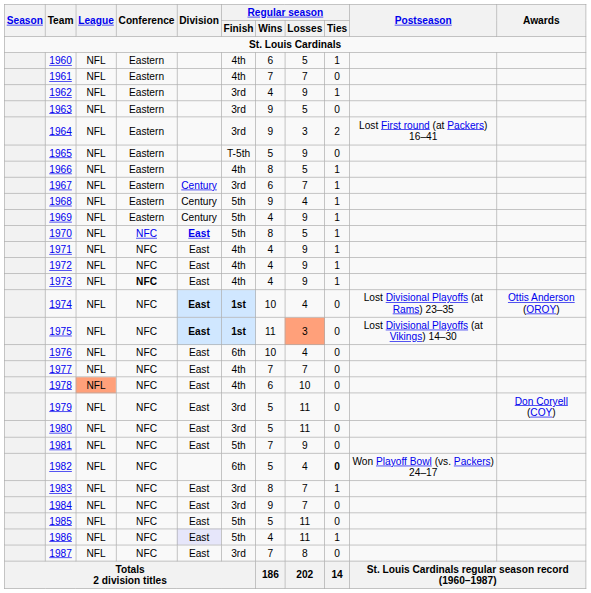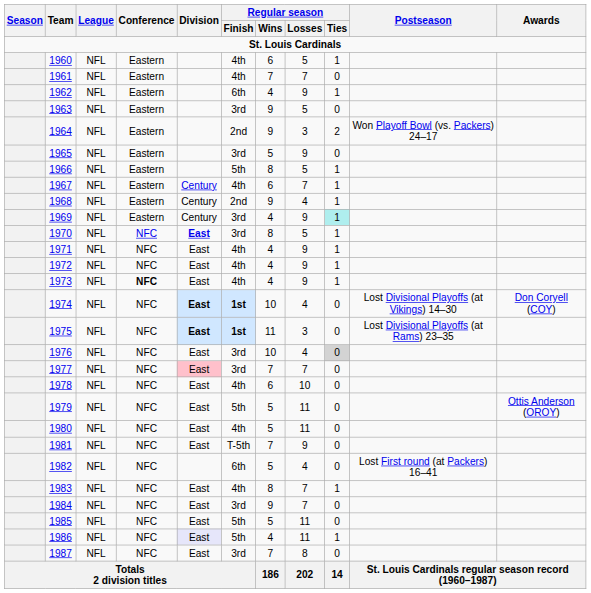(239, 93) 3rd -> (239, 93) 6th
(239, 131) 3rd -> (239, 131) 2nd
(423, 131) Lost First round (at Packers) 16–41 -> (423, 131) Won Playoff Bowl (vs. Packers) 24–17
(239, 153) T-5th -> (239, 153) 3rd
(239, 169) 4th -> (239, 169) 5th
(239, 185) 3rd -> (239, 185) 4th
(239, 201) 5th -> (239, 201) 2nd
(239, 217) 5th -> (239, 217) 3rd
(337, 217) no background -> (337, 217) paleturquoise background
(239, 234) 5th -> (239, 234) 3rd
(423, 304) Lost Divisional Playoffs (at Rams) 23–35 -> (423, 304) Lost Divisional Playoffs (at Vikings) 14–30
(541, 304) Ottis Anderson (OROY) -> (541, 304) Don Coryell (COY)
(305, 331) lightsalmon background -> (305, 331) no background
(423, 331) Lost Divisional Playoffs (at Vikings) 14–30 -> (423, 331) Lost Divisional Playoffs (at Rams) 23–35
(239, 353) 6th -> (239, 353) 3rd
(337, 353) no background -> (337, 353) lightgrey background
(199, 369) no background -> (199, 369) pink background
(239, 369) 4th -> (239, 369) 3rd
(96, 385) lightsalmon background -> (96, 385) no background
(239, 407) 3rd -> (239, 407) 5th
(541, 407) Don Coryell (COY) -> (541, 407) Ottis Anderson (OROY)
(239, 429) 3rd -> (239, 429) 4th
(239, 445) 5th -> (239, 445) T-5th
(337, 467) bold -> (337, 467) normal
(423, 467) Won Playoff Bowl (vs. Packers) 24–17 -> (423, 467) Lost First round (at Packers) 16–41
(239, 489) 3rd -> (239, 489) 4th
